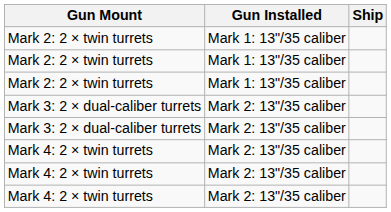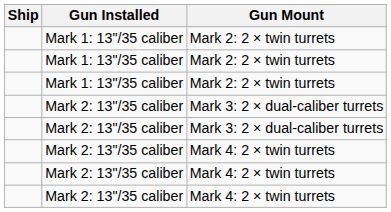columns swapped: (368, 15) <-> (104, 15)
